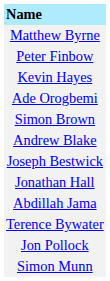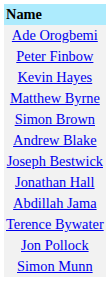(55, 35) Matthew Byrne -> (55, 35) Ade Orogbemi
(55, 98) Ade Orogbemi -> (55, 98) Matthew Byrne
